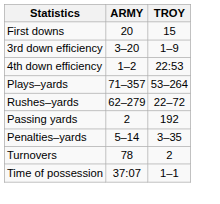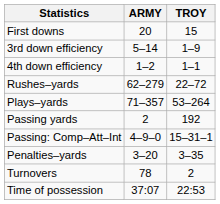(127, 48) 3–20 -> (145, 48) 5–14
(169, 66) 22:53 -> (191, 66) 1–1
rows swapped: (37, 84) <-> (43, 102)
+ row: (64, 137)
(127, 137) 5–14 -> (145, 155) 3–20
(169, 173) 1–1 -> (191, 191) 22:53
